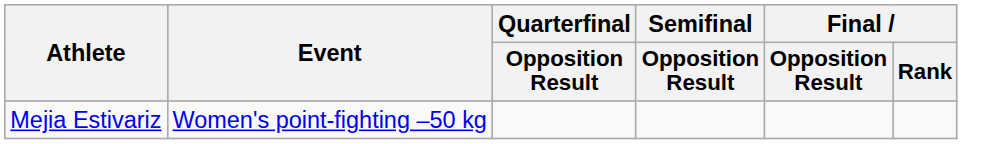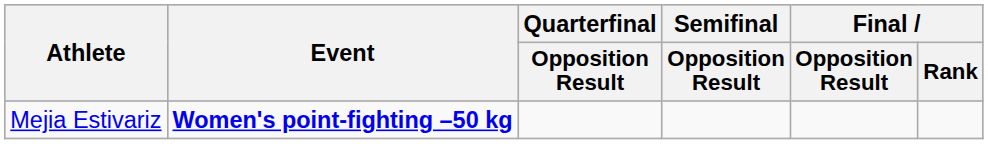(330, 120) normal -> (343, 120) bold
